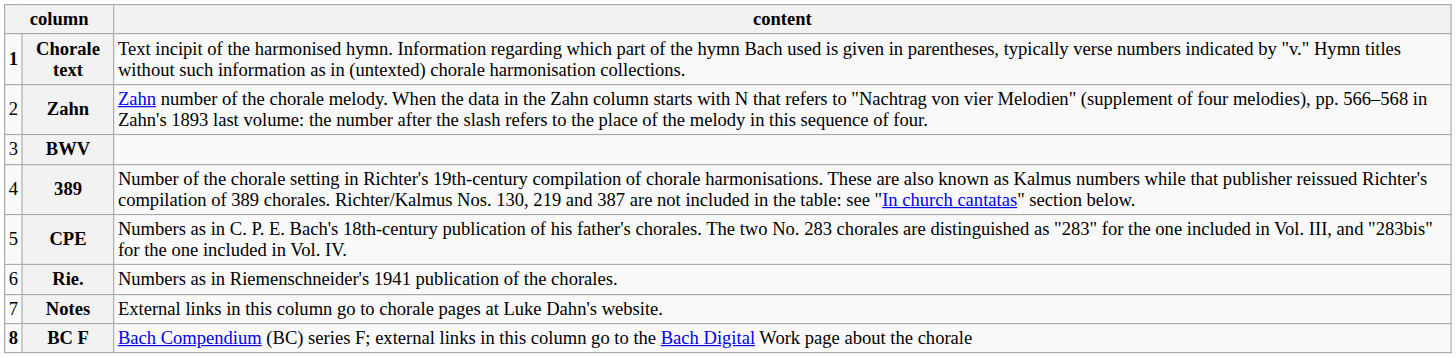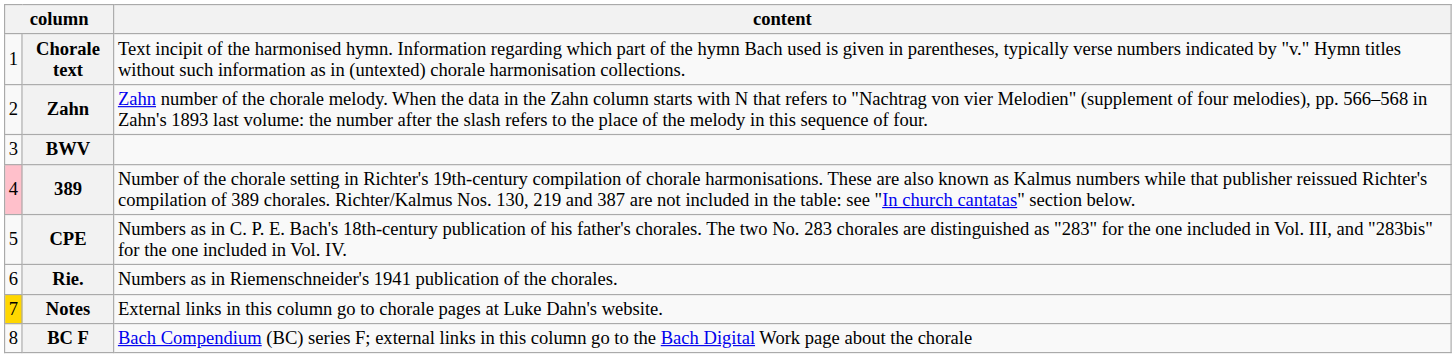(13, 59) bold -> (13, 59) normal
(13, 189) no background -> (13, 189) pink background
(13, 308) no background -> (13, 308) gold background
(13, 338) bold -> (13, 338) normal
